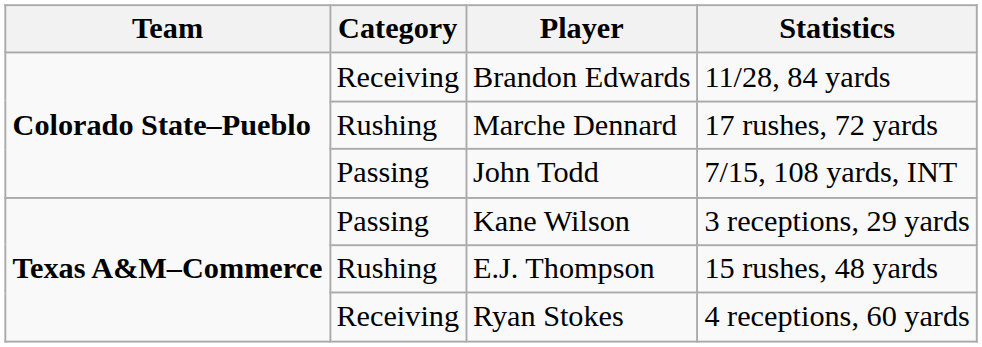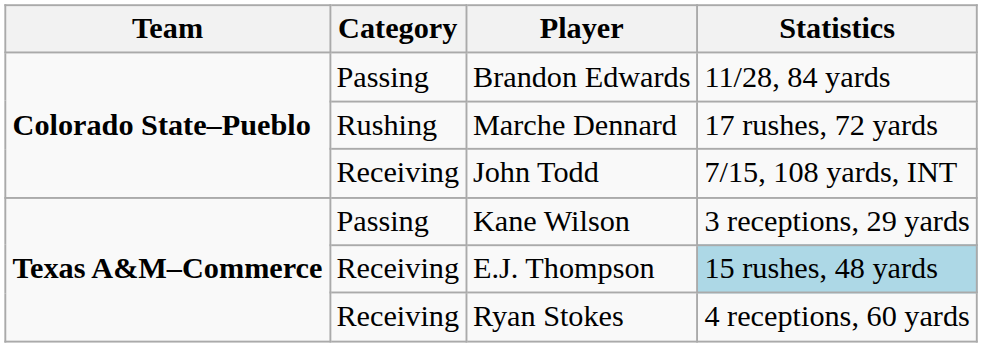(398, 76) Receiving -> (383, 76) Passing
(383, 172) Passing -> (398, 172) Receiving
(387, 268) Rushing -> (398, 268) Receiving
(821, 268) no background -> (821, 268) lightblue background
